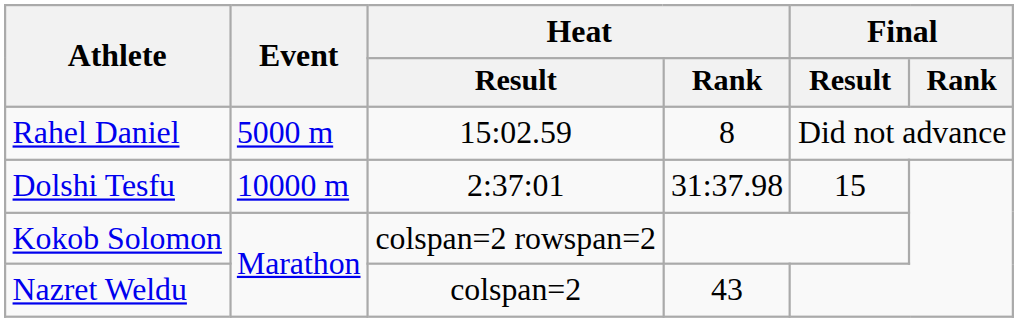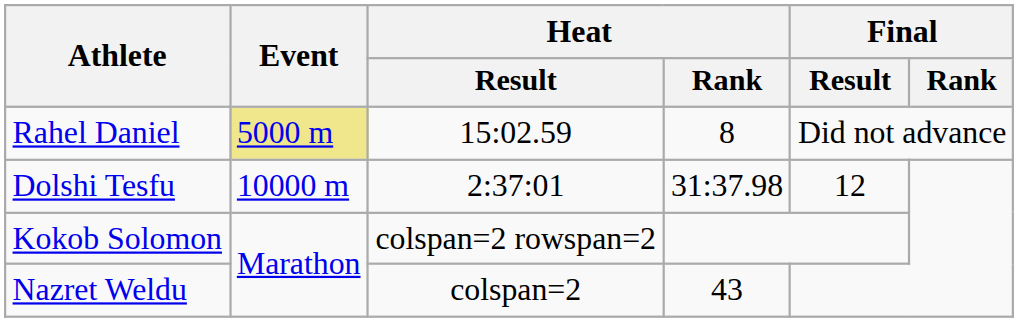(285, 133) no background -> (285, 133) khaki background
(850, 185) 15 -> (850, 185) 12
